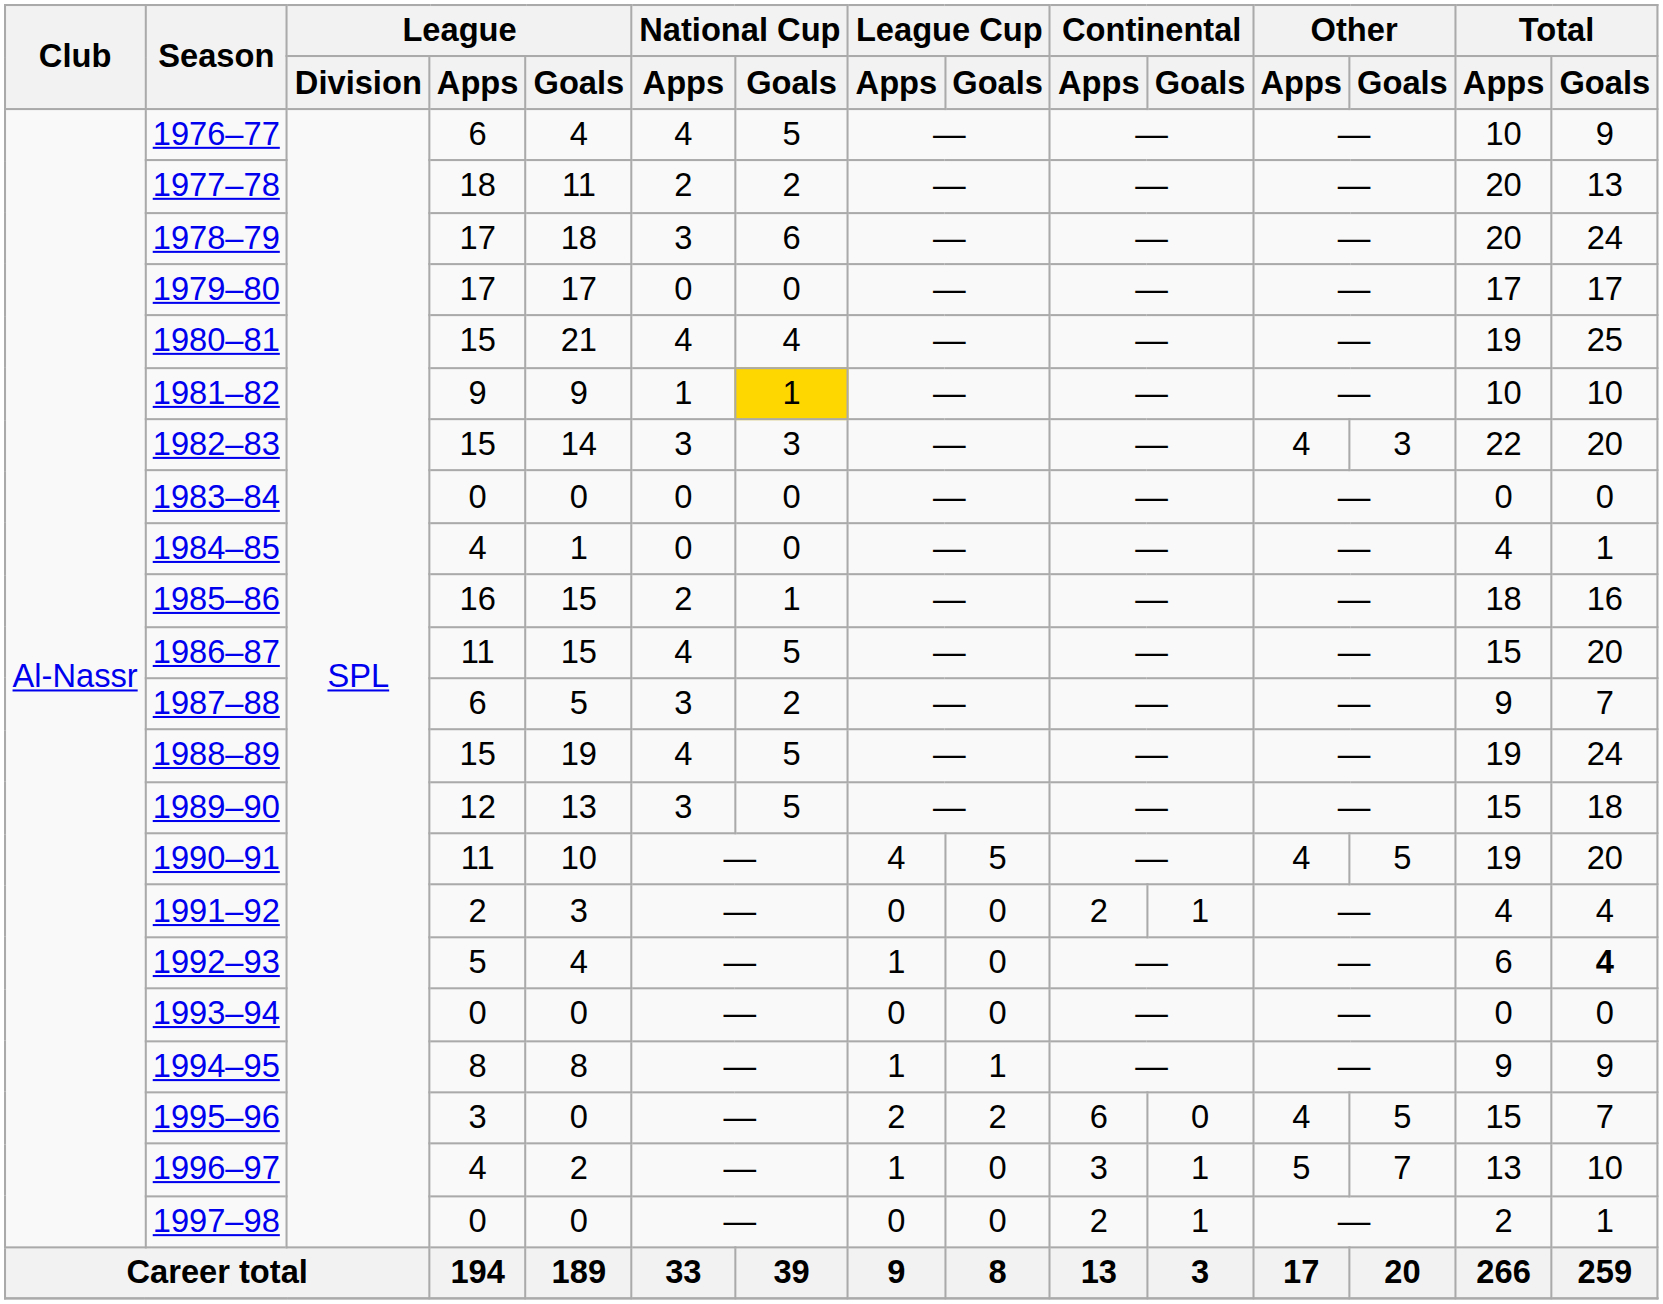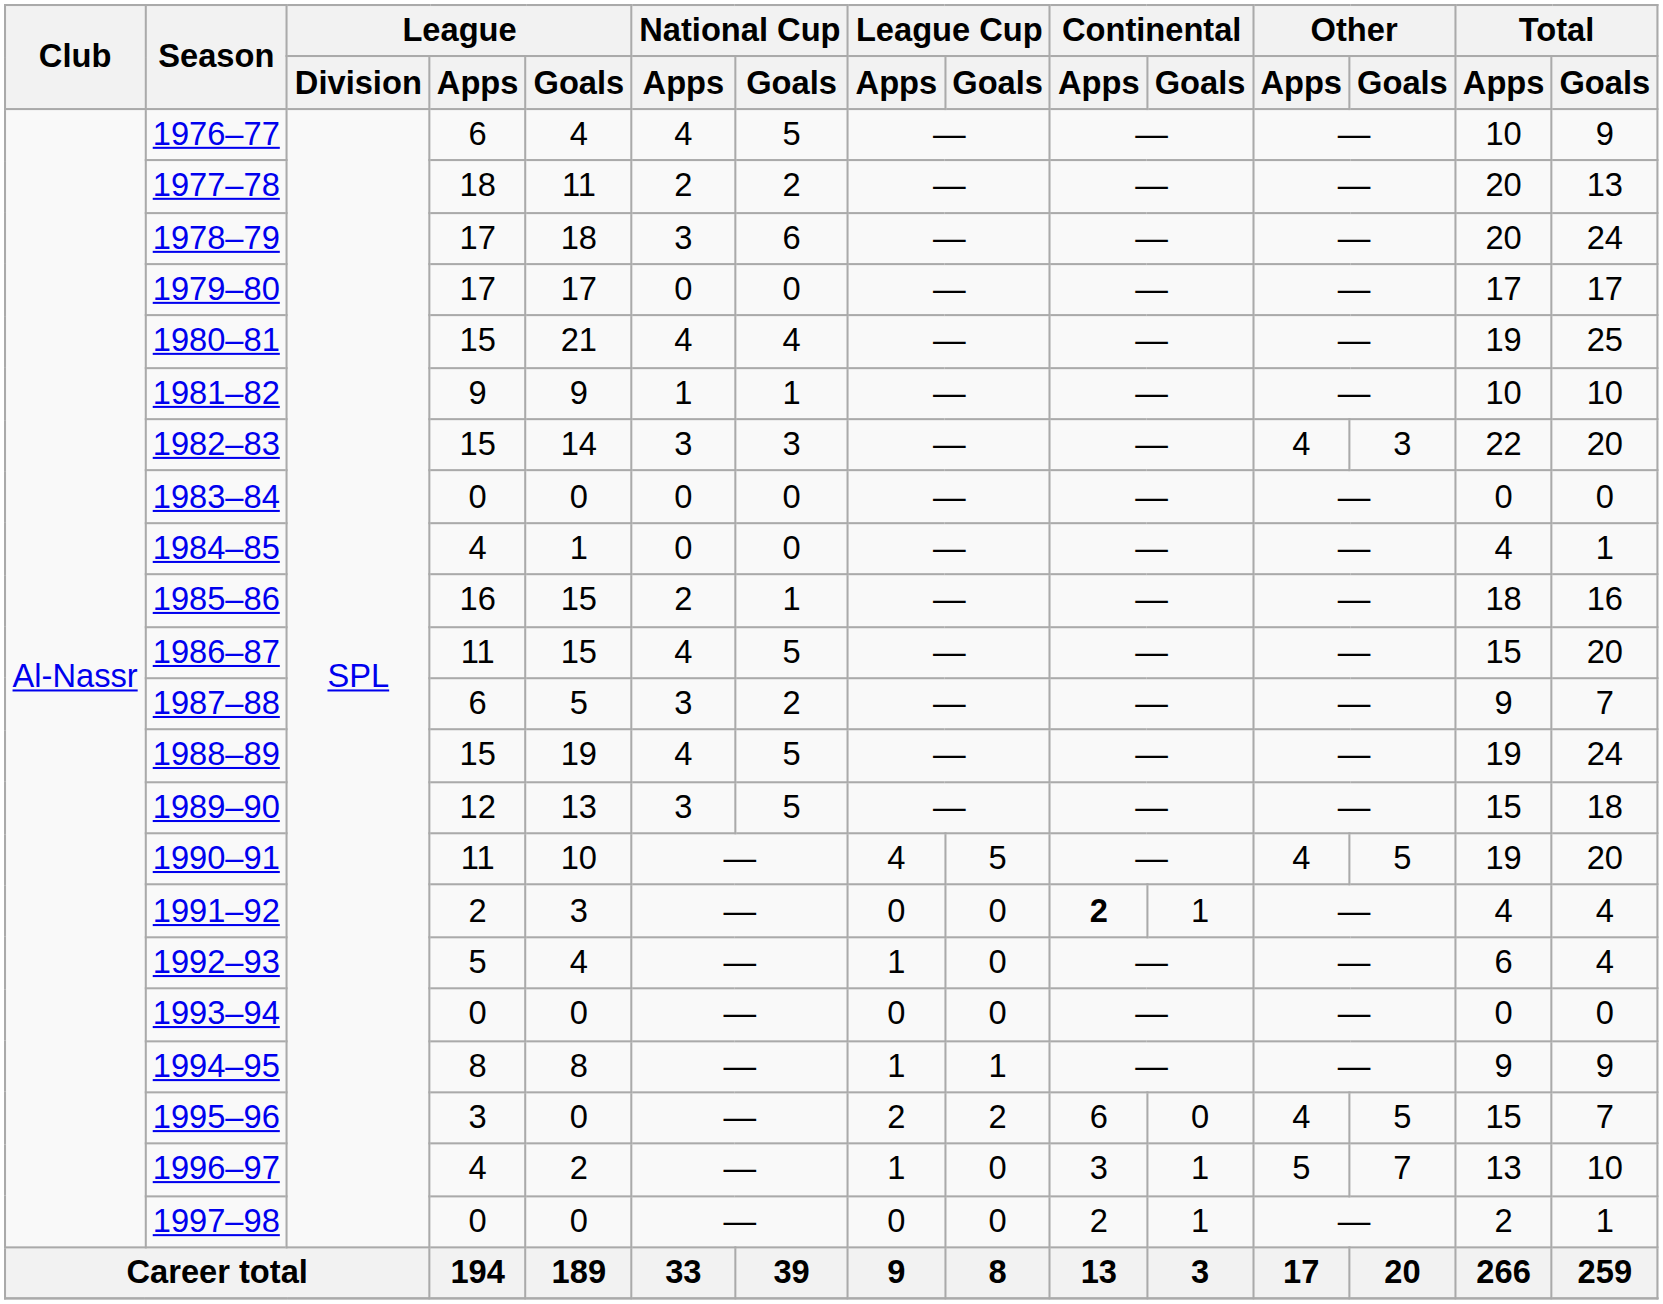(792, 392) gold background -> (792, 392) no background
(1099, 910) normal -> (1099, 910) bold
(1605, 962) bold -> (1605, 962) normal
